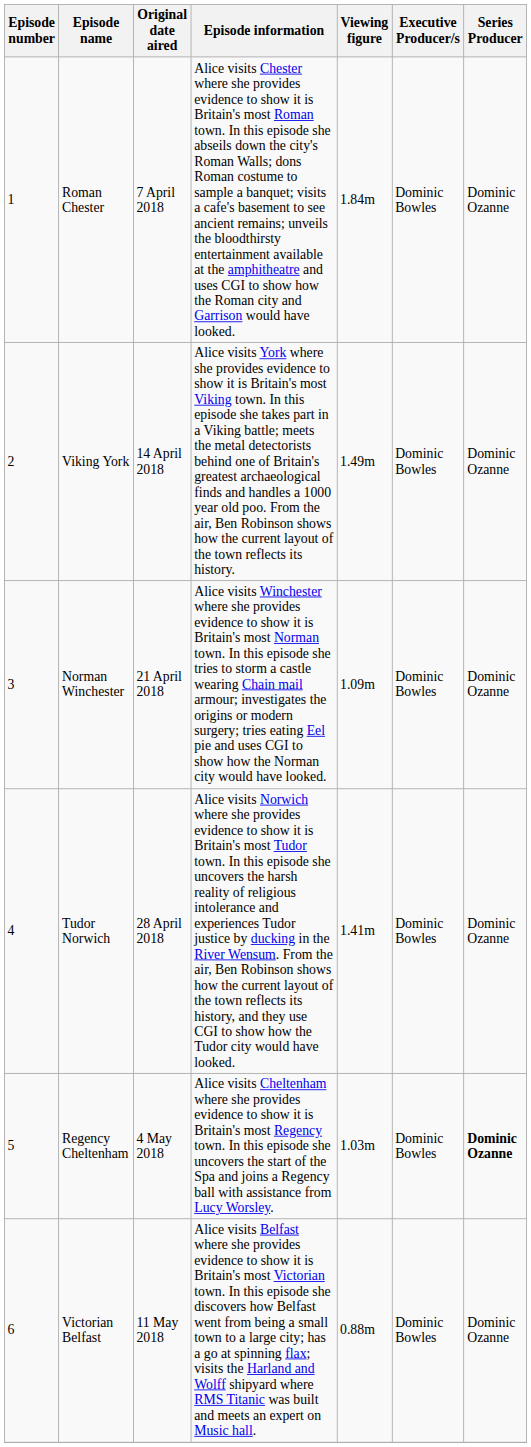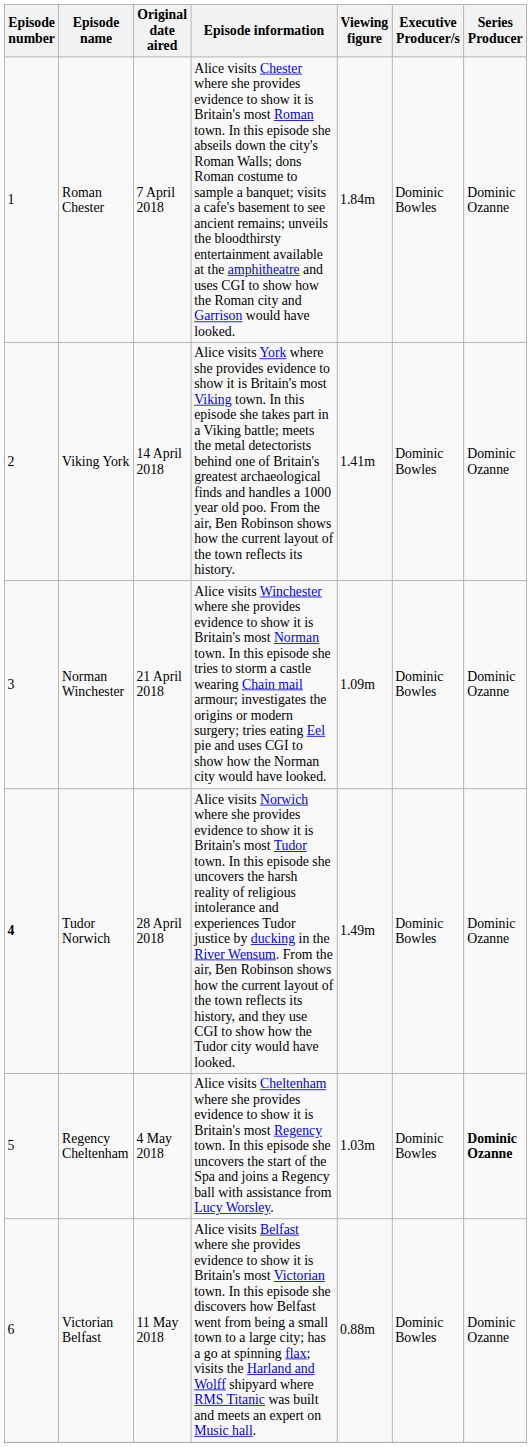(357, 461) 1.49m -> (357, 461) 1.41m
(11, 930) normal -> (11, 930) bold
(357, 930) 1.41m -> (357, 930) 1.49m
